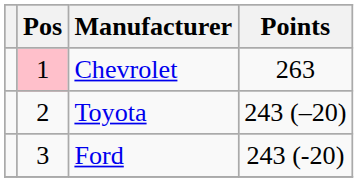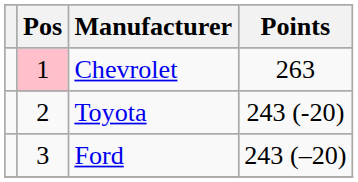(295, 112) 243 (–20) -> (295, 112) 243 (-20)
(295, 155) 243 (-20) -> (295, 155) 243 (–20)
